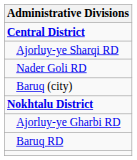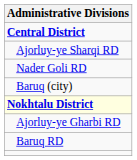(50, 104) no background -> (50, 104) lightyellow background
